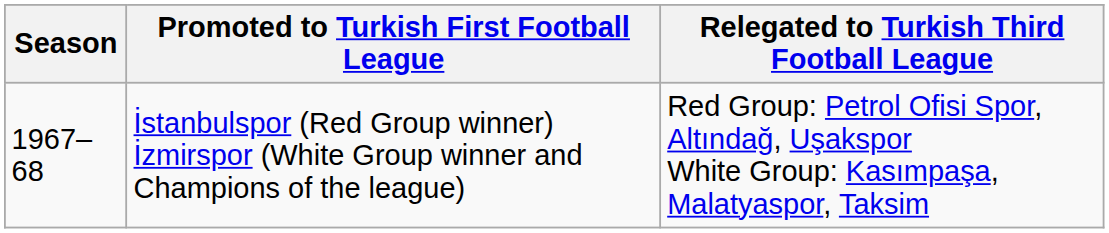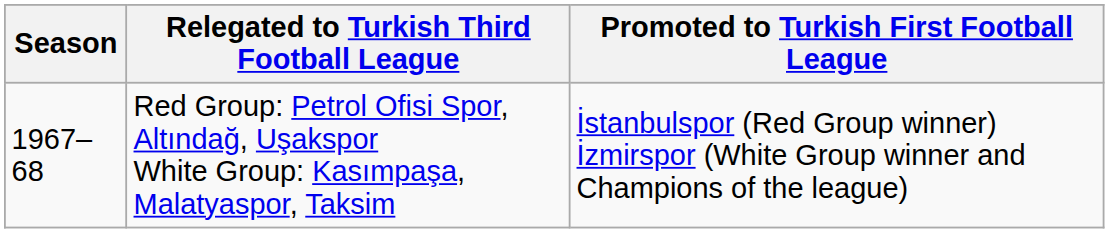columns swapped: (394, 43) <-> (882, 43)
